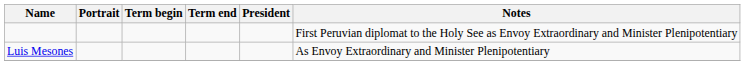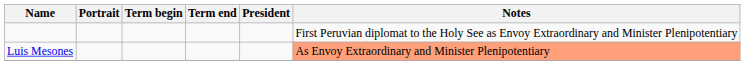(422, 51) no background -> (422, 51) lightsalmon background
